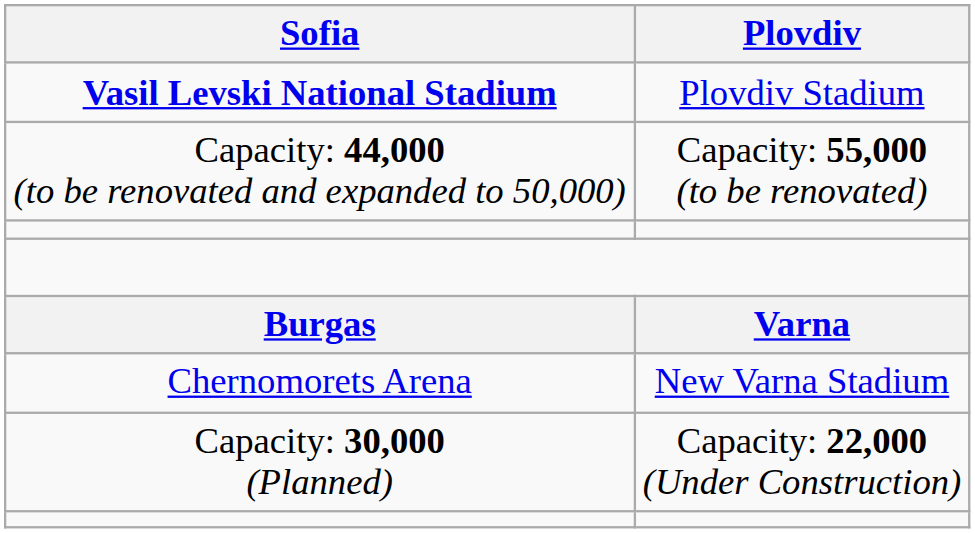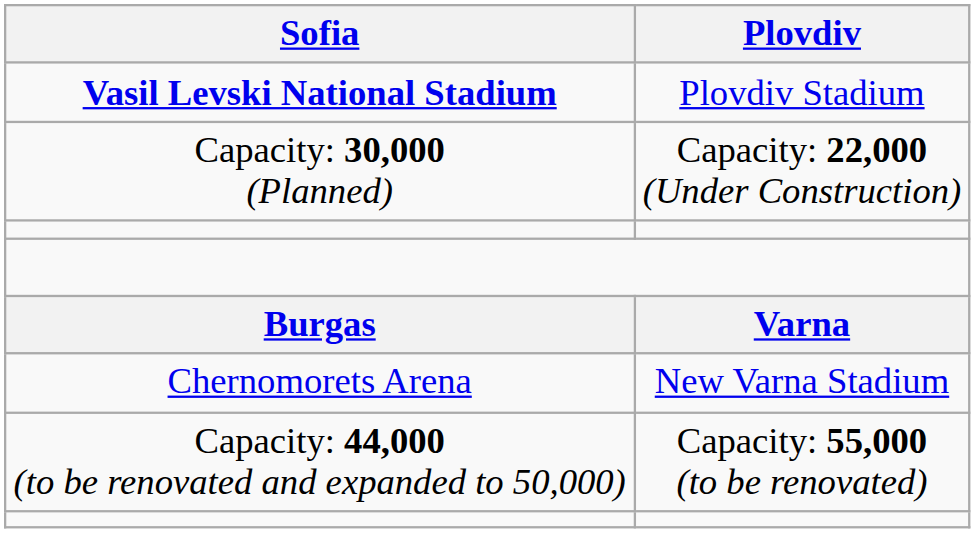(320, 170) Capacity: 44,000 (to be renovated and expanded to 50,000) -> (320, 170) Capacity: 30,000 (Planned)
(802, 170) Capacity: 55,000 (to be renovated) -> (802, 170) Capacity: 22,000 (Under Construction)
(320, 460) Capacity: 30,000 (Planned) -> (320, 460) Capacity: 44,000 (to be renovated and expanded to 50,000)
(802, 460) Capacity: 22,000 (Under Construction) -> (802, 460) Capacity: 55,000 (to be renovated)
